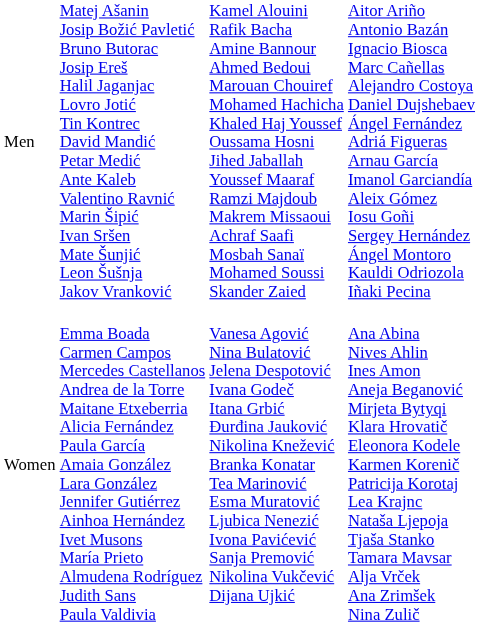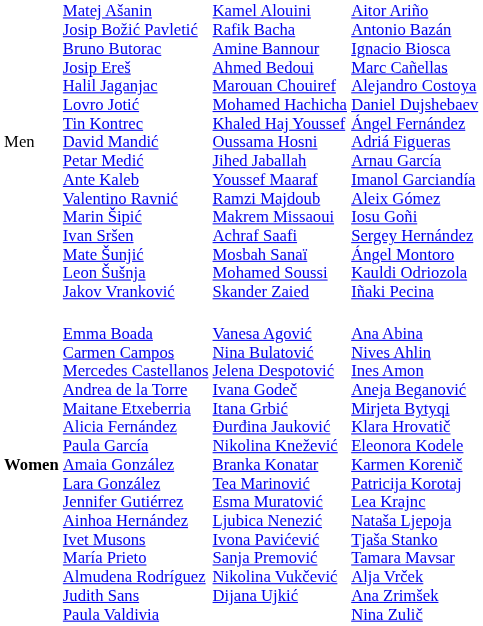(30, 464) normal -> (31, 464) bold
